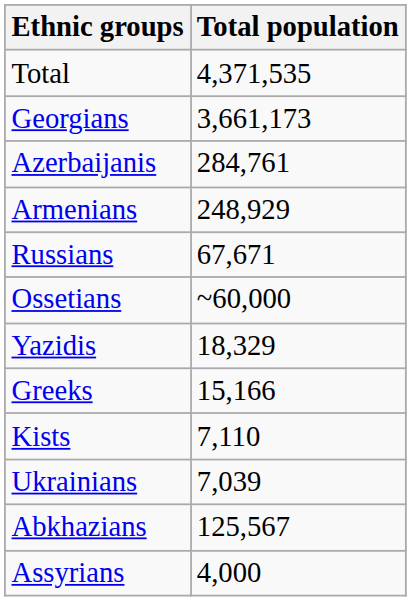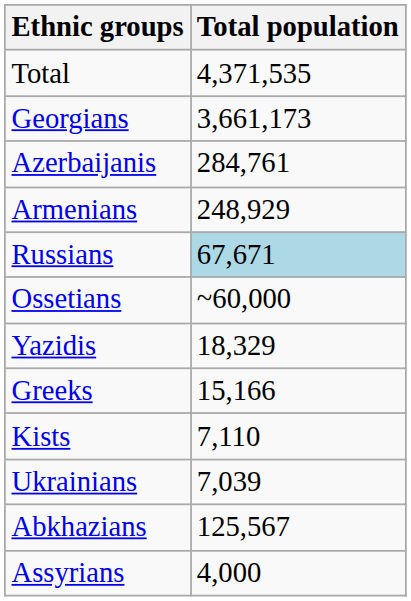(236, 254) no background -> (236, 254) lightblue background
